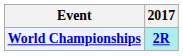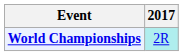(161, 39) bold -> (161, 39) normal
